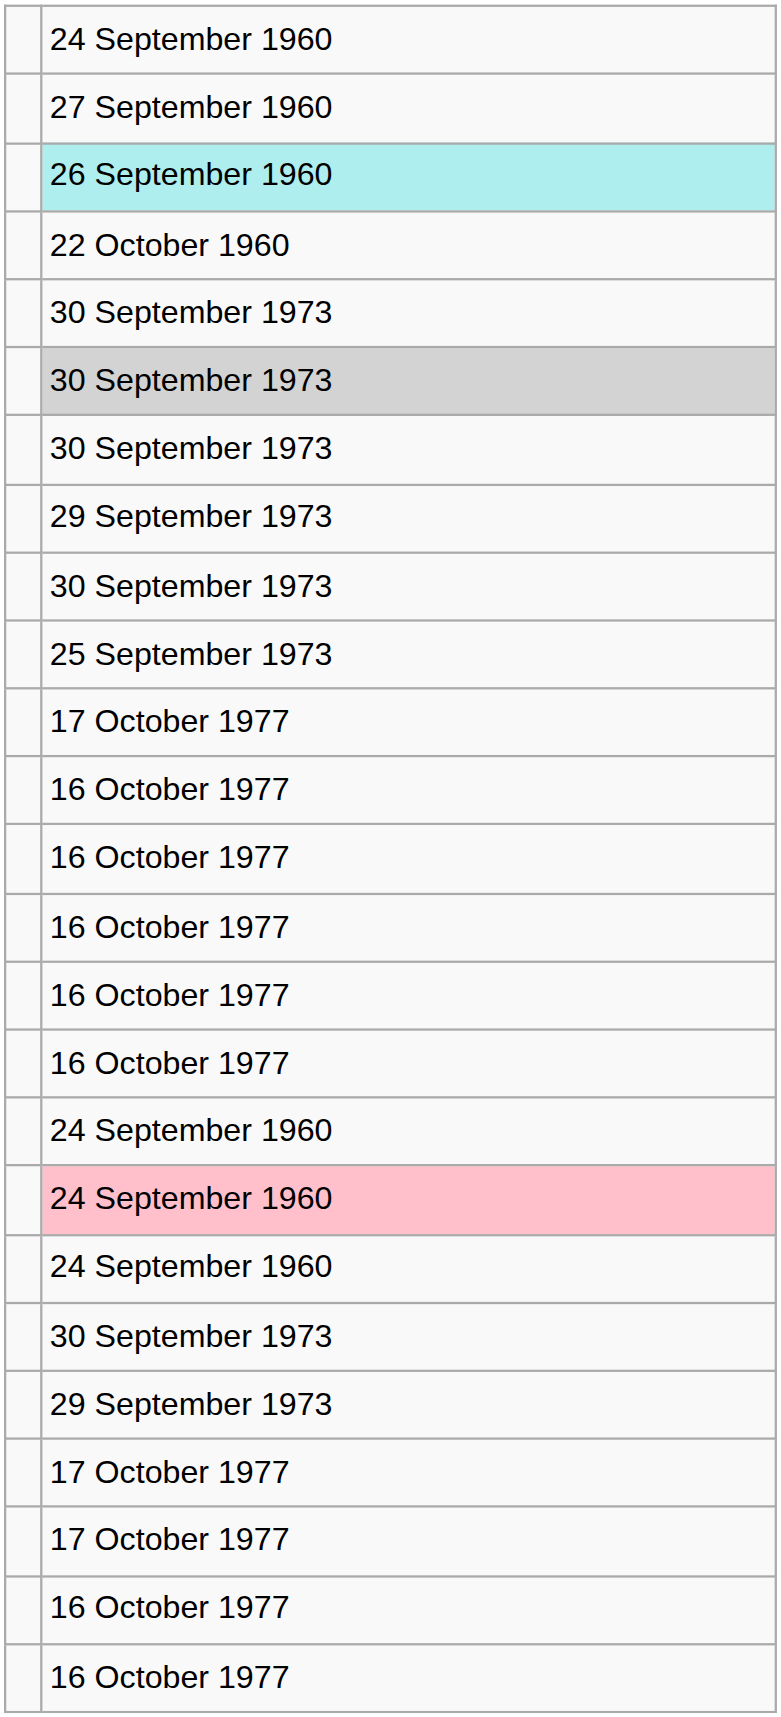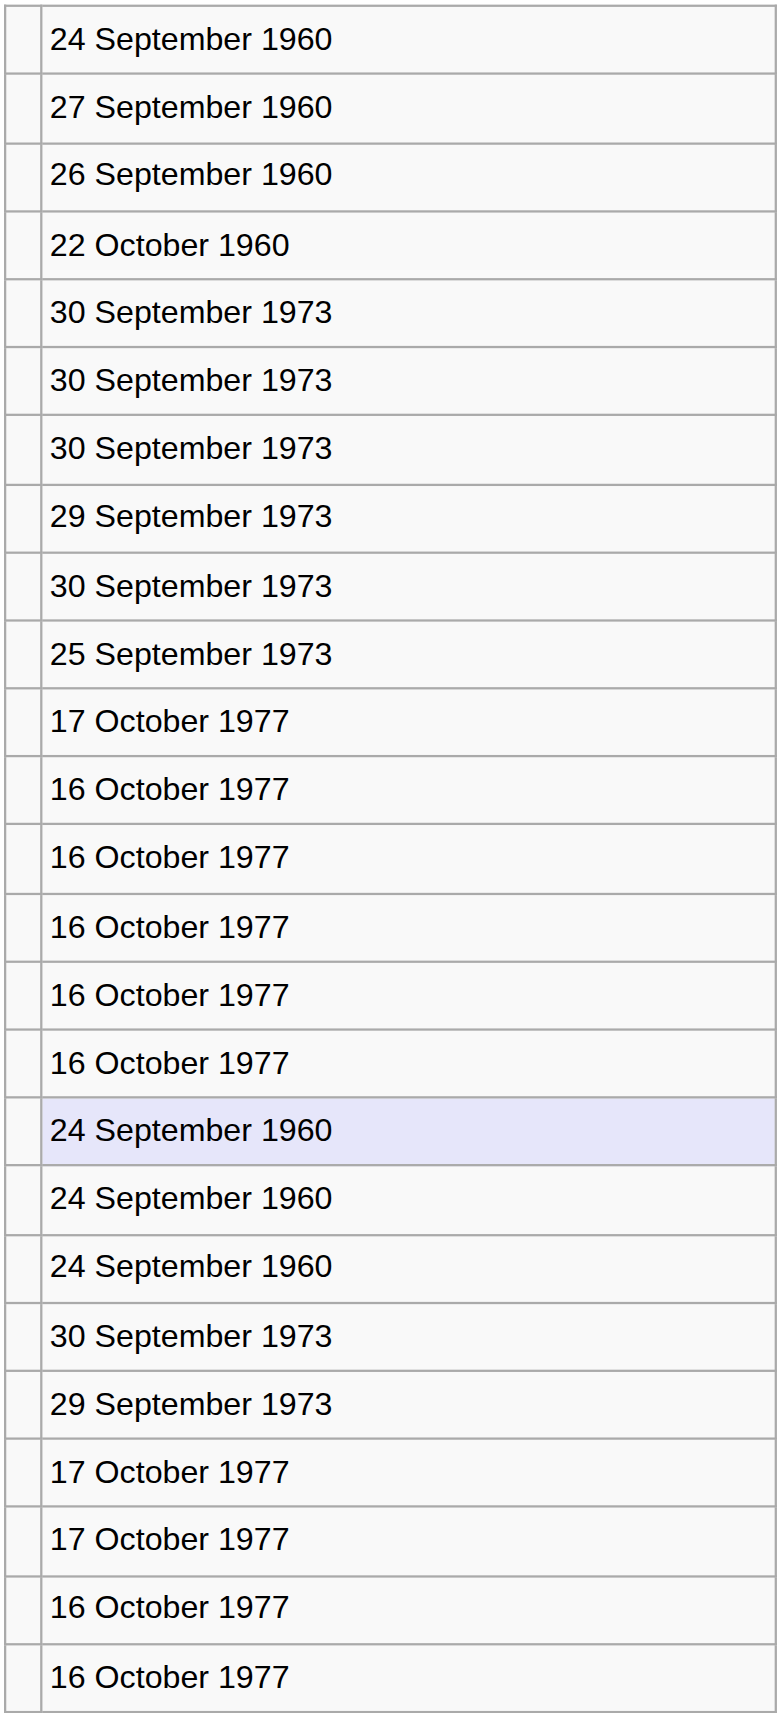(191, 175) paleturquoise background -> (191, 175) no background
(191, 380) lightgrey background -> (191, 380) no background
(191, 1130) no background -> (191, 1130) lavender background
(191, 1199) pink background -> (191, 1199) no background
